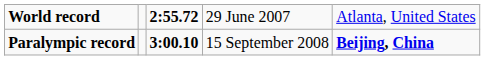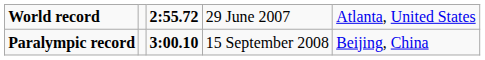(385, 42) bold -> (382, 42) normal
